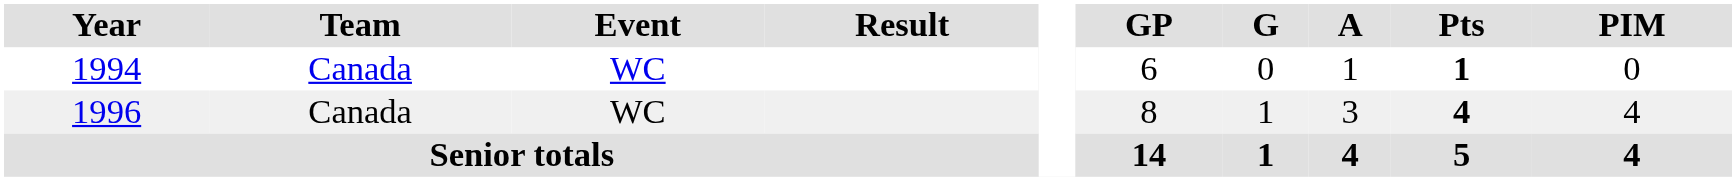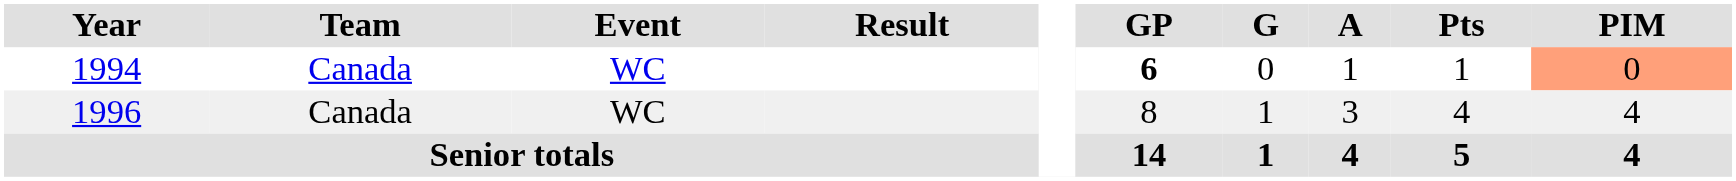(1149, 68) normal -> (1149, 68) bold
(1462, 68) bold -> (1462, 68) normal
(1632, 68) no background -> (1632, 68) lightsalmon background
(1462, 111) bold -> (1462, 111) normal
